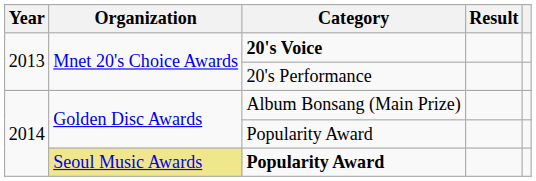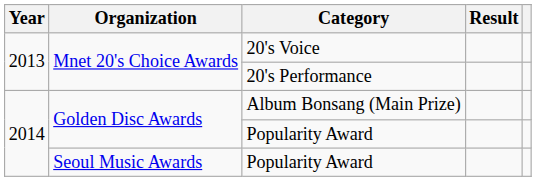(284, 47) bold -> (283, 47) normal
(128, 162) khaki background -> (128, 162) no background
(315, 162) bold -> (310, 162) normal
